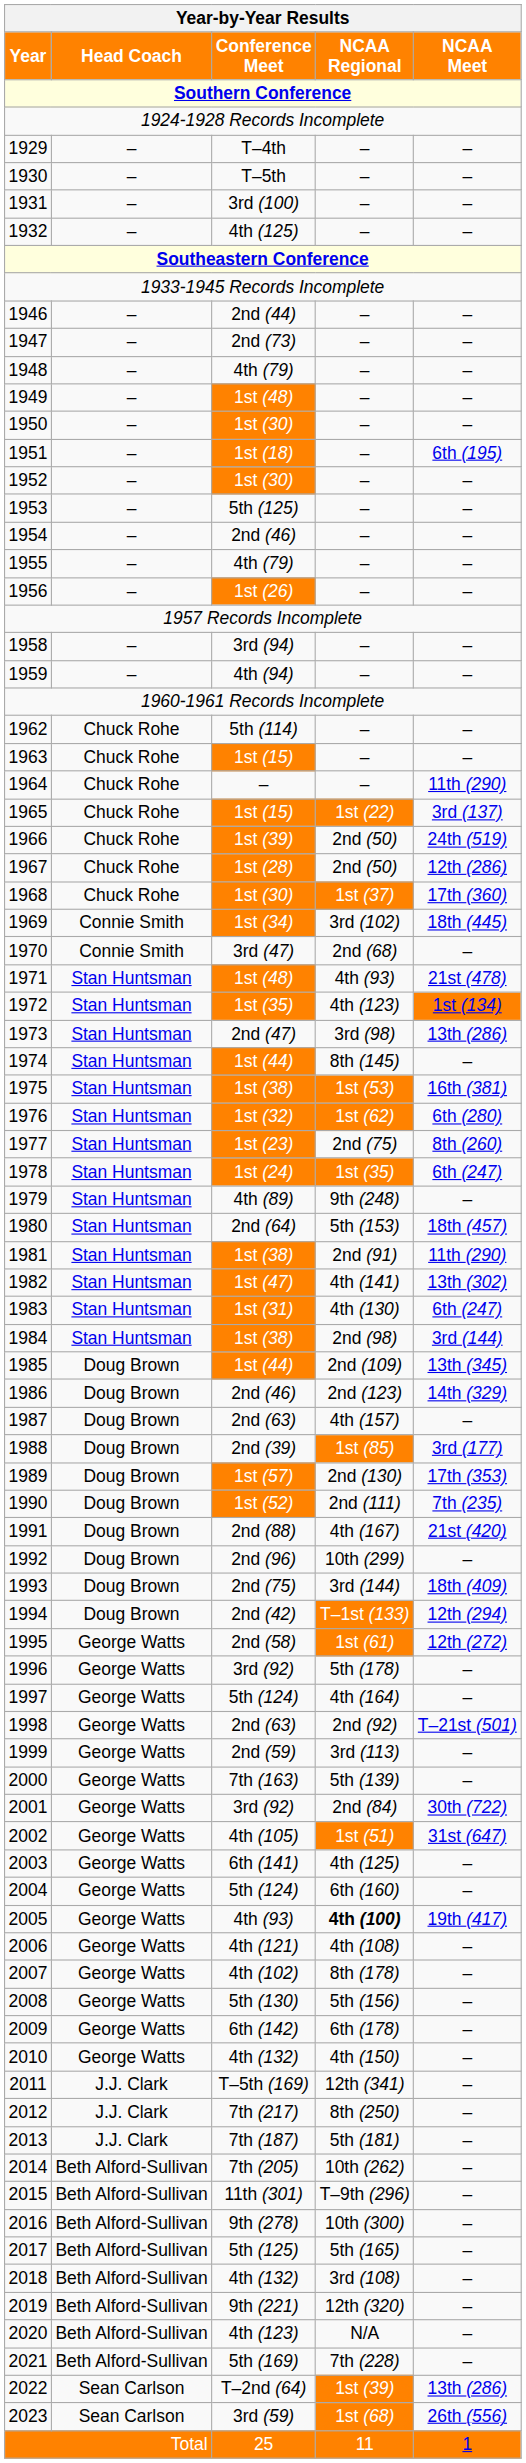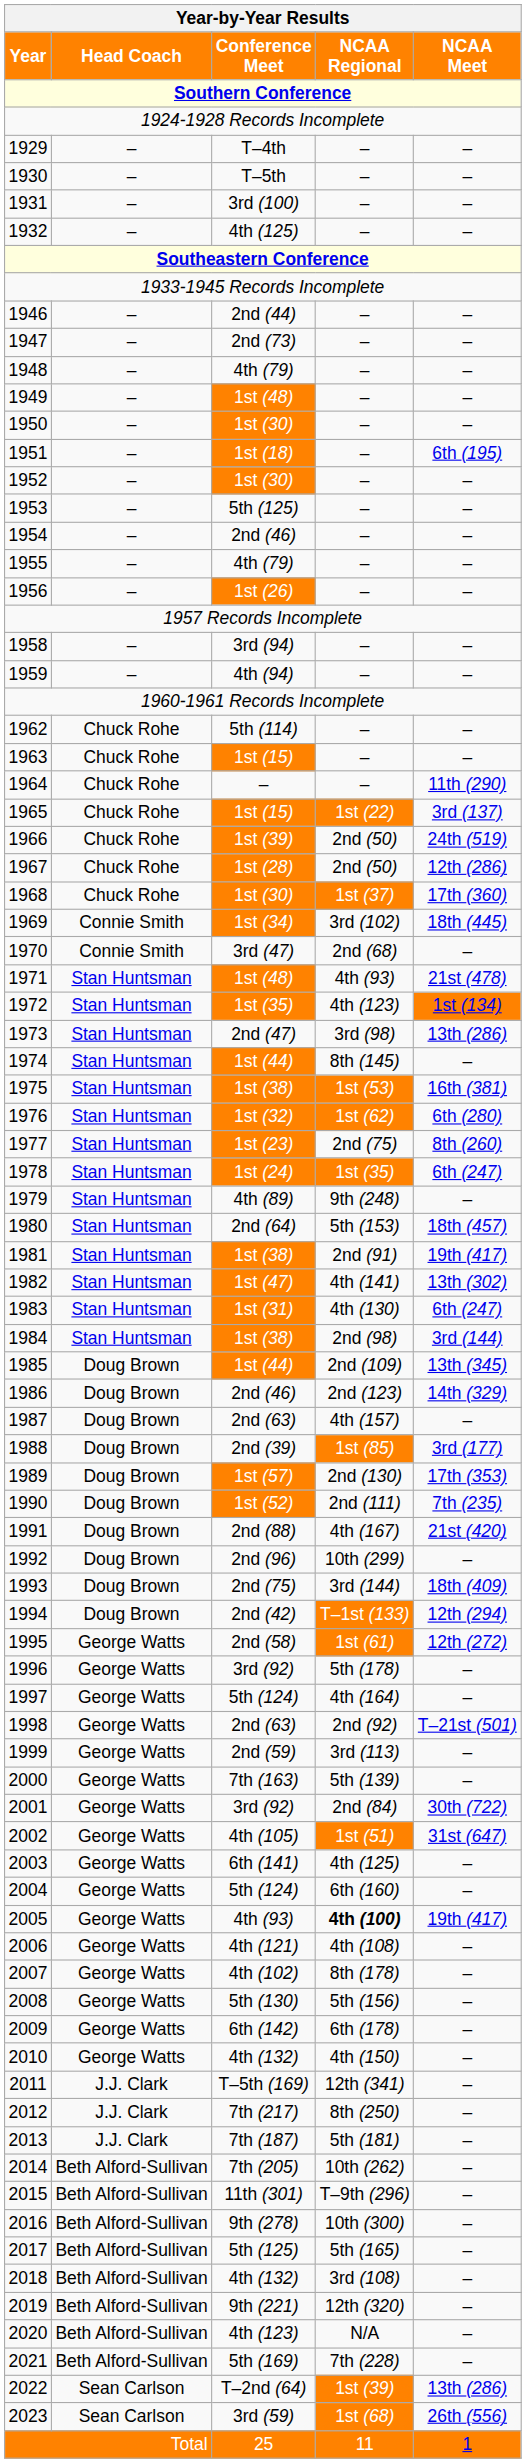(467, 1254) 11th (290) -> (467, 1254) 19th (417)
